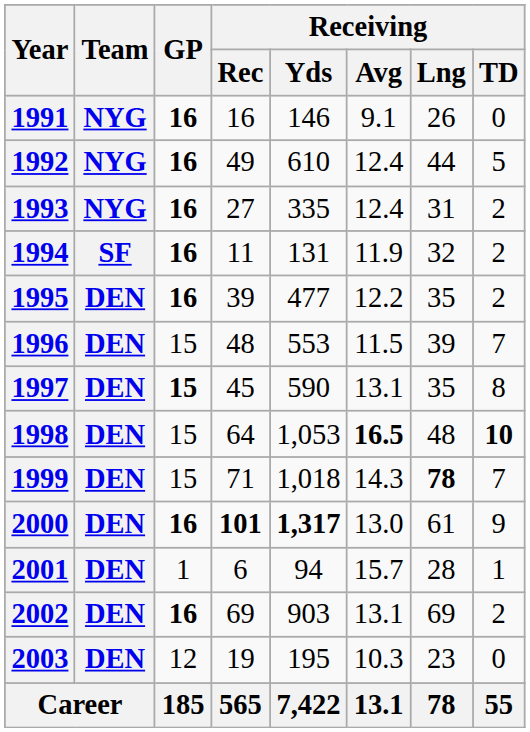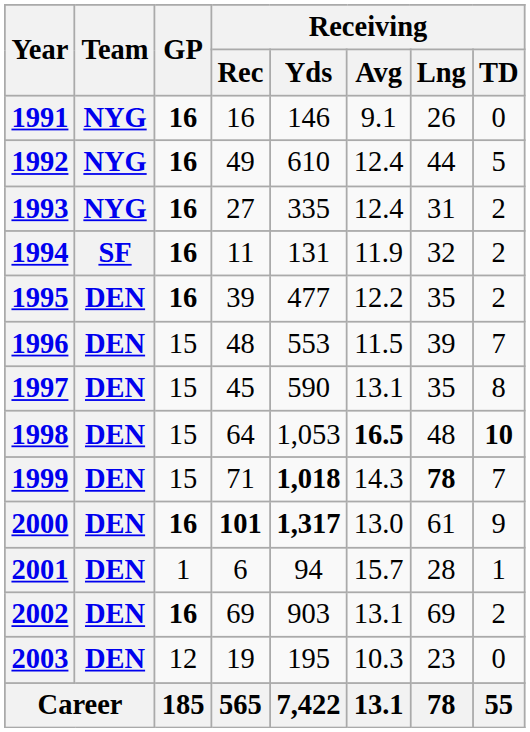(183, 388) bold -> (183, 388) normal
(309, 478) normal -> (309, 478) bold
